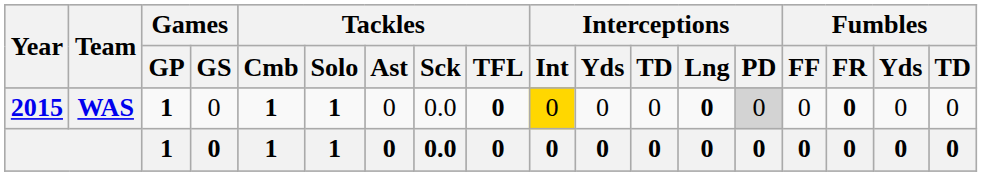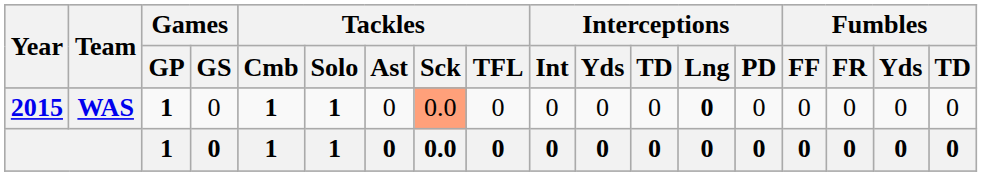(440, 107) no background -> (440, 107) lightsalmon background
(498, 107) bold -> (498, 107) normal
(552, 107) gold background -> (552, 107) no background
(759, 107) lightgrey background -> (759, 107) no background
(850, 107) bold -> (850, 107) normal
